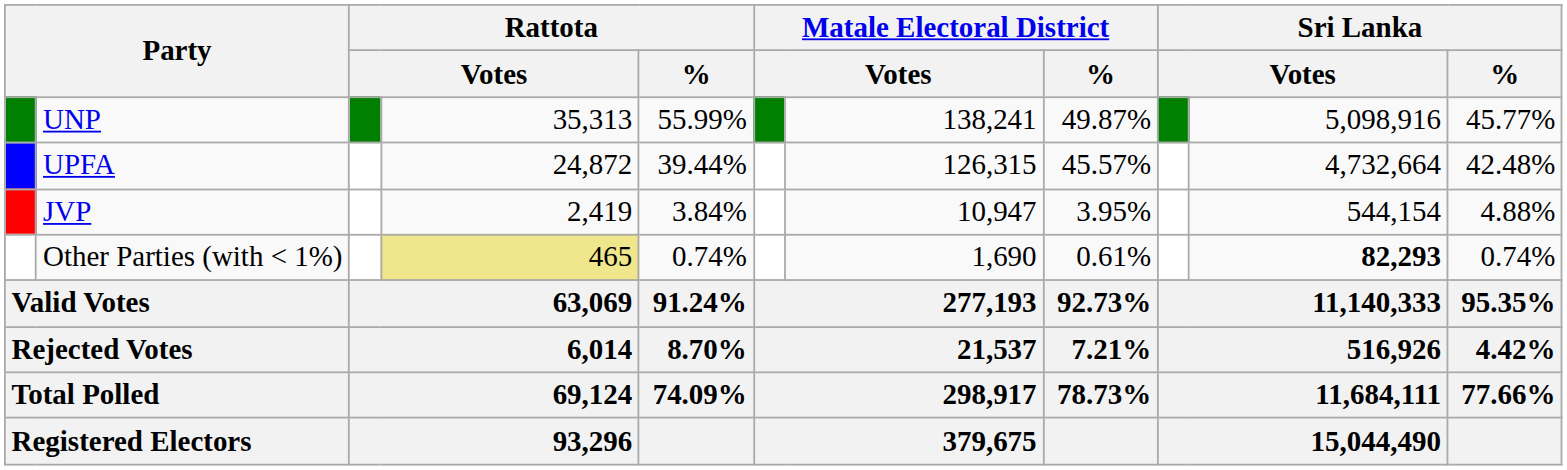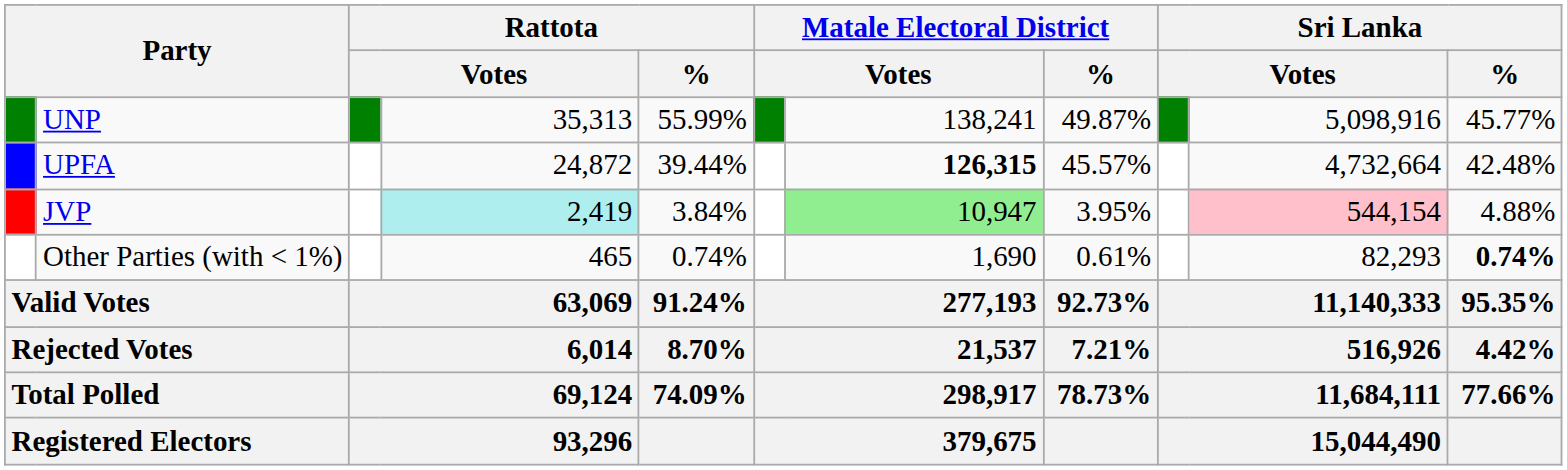(990, 165) normal -> (990, 165) bold
(600, 211) no background -> (600, 211) paleturquoise background
(997, 211) no background -> (997, 211) lightgreen background
(1394, 211) no background -> (1394, 211) pink background
(611, 257) khaki background -> (611, 257) no background
(1401, 257) bold -> (1401, 257) normal
(1518, 257) normal -> (1516, 257) bold
